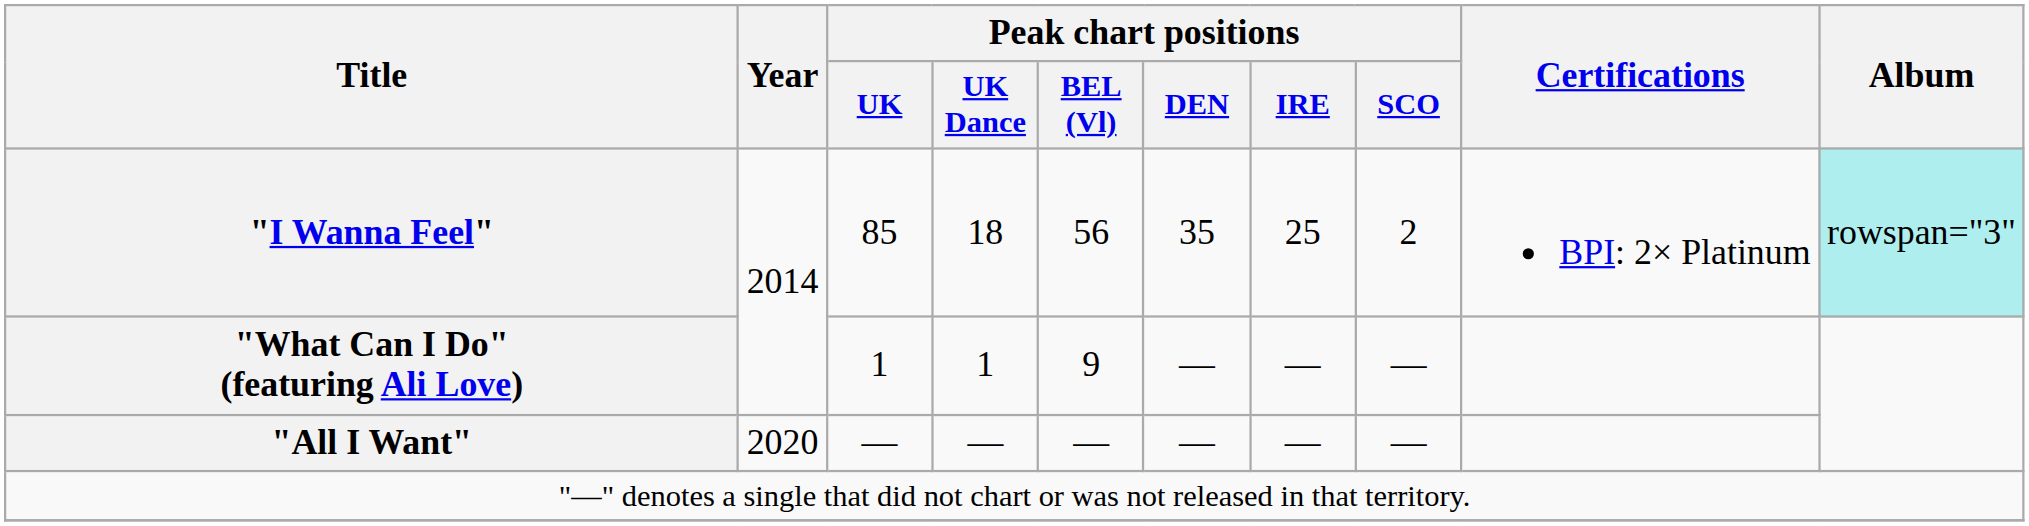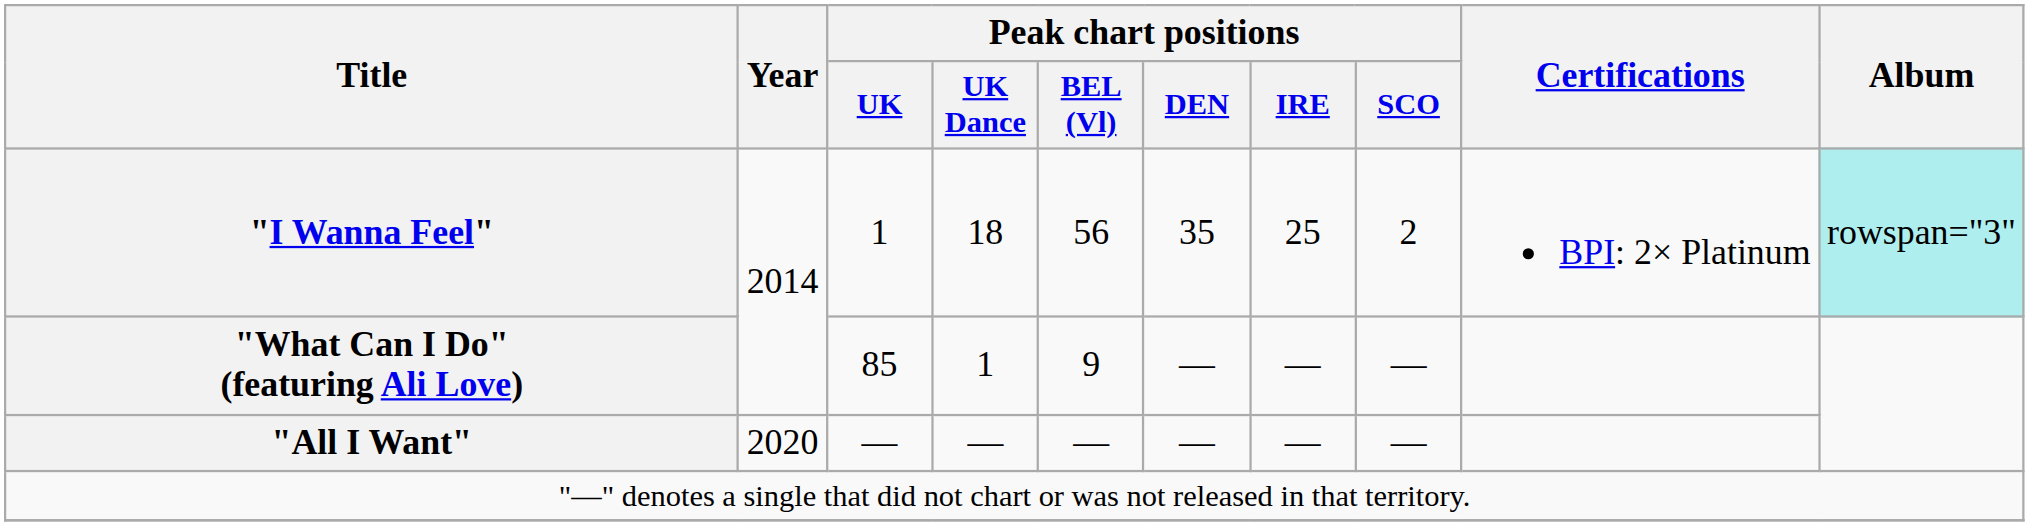(880, 231) 85 -> (880, 231) 1
(880, 364) 1 -> (880, 364) 85
